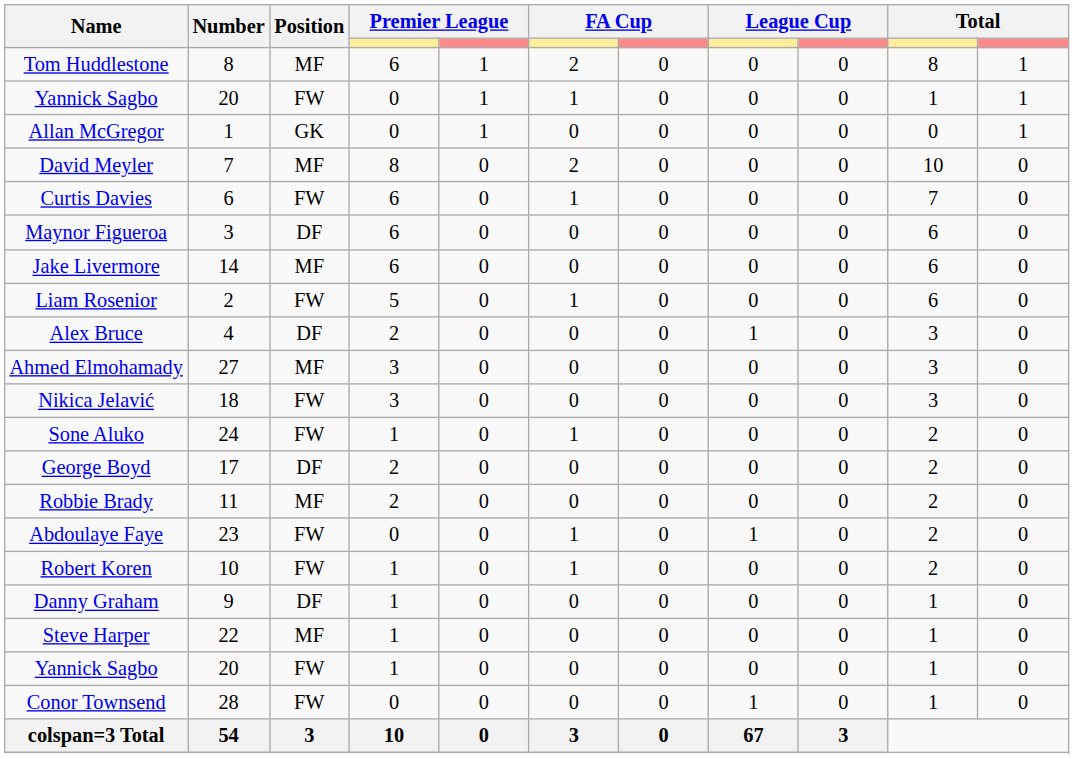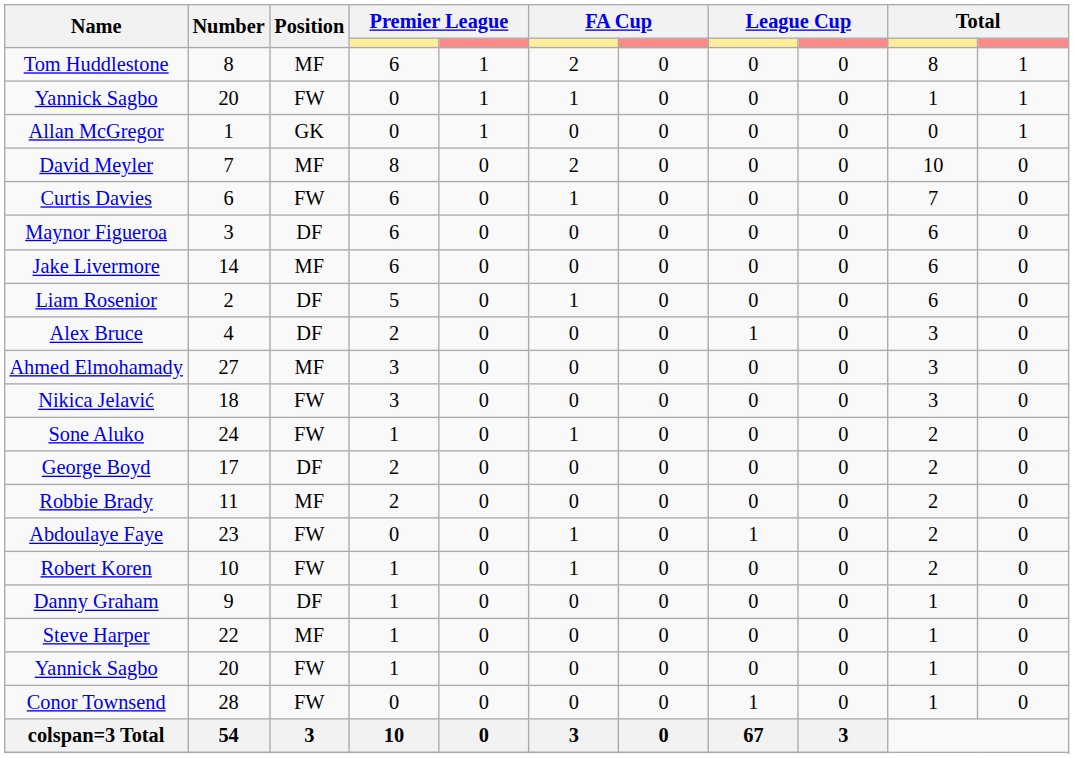(309, 299) FW -> (309, 299) DF
